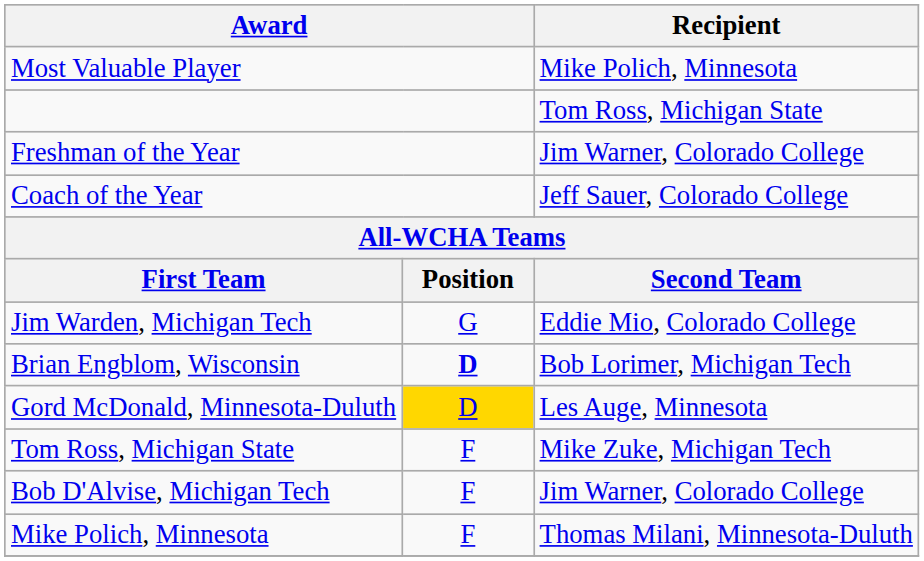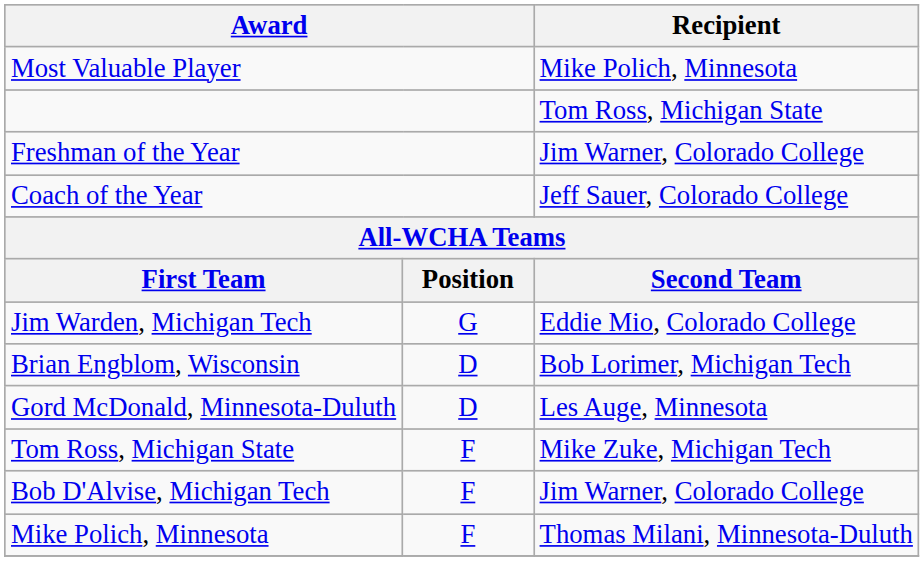(468, 364) bold -> (468, 364) normal
(468, 407) gold background -> (468, 407) no background
